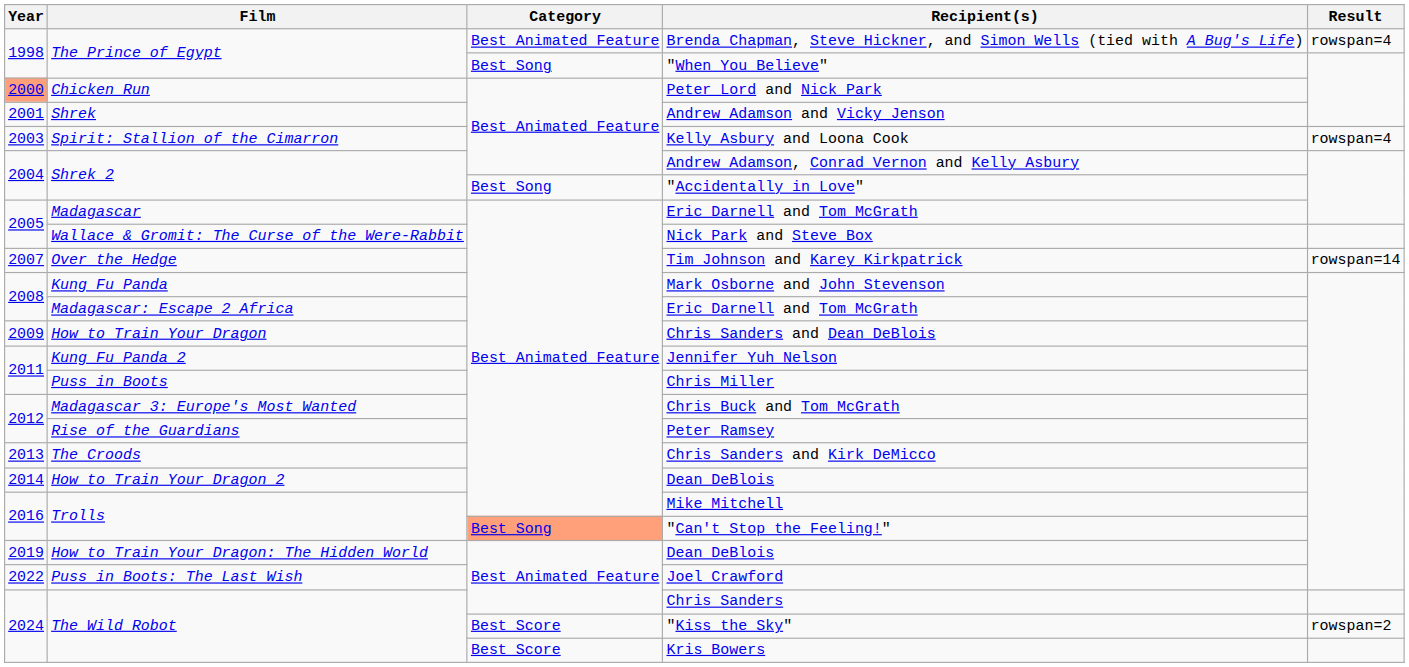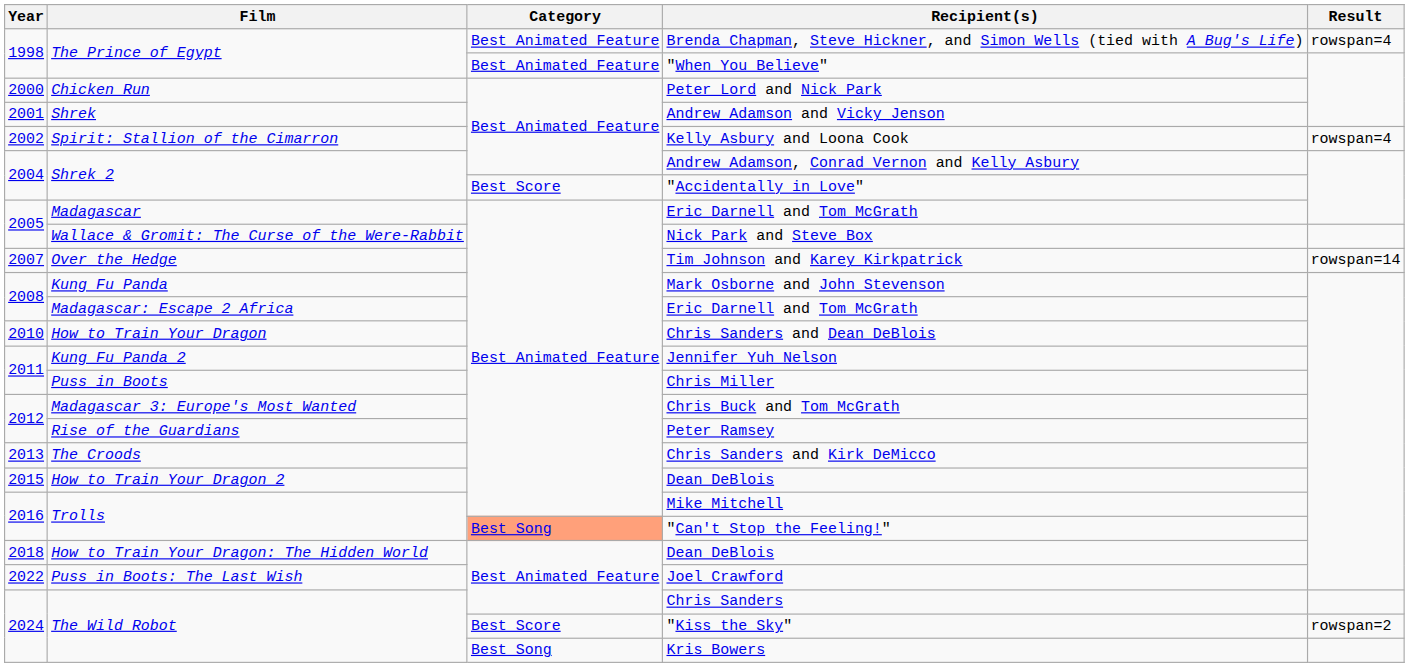(511, 65) Best Song -> (565, 65) Best Animated Feature
(26, 90) lightsalmon background -> (26, 90) no background
(26, 139) 2003 -> (26, 139) 2002
(511, 187) Best Song -> (516, 187) Best Score
(26, 334) 2009 -> (26, 334) 2010
(26, 480) 2014 -> (26, 480) 2015
(26, 553) 2019 -> (26, 553) 2018
(516, 650) Best Score -> (511, 650) Best Song
